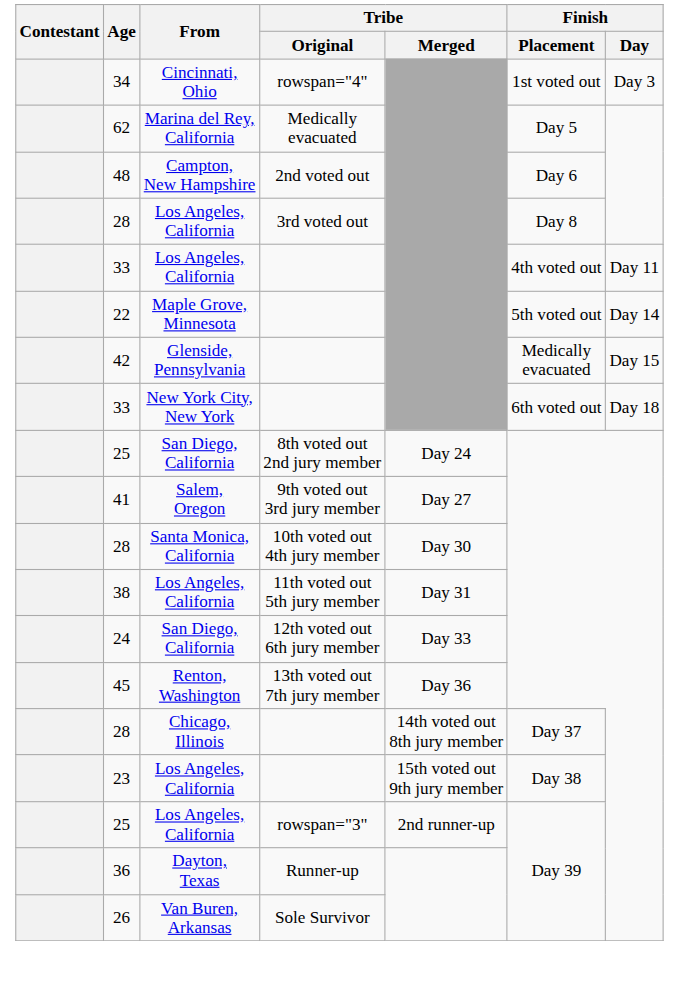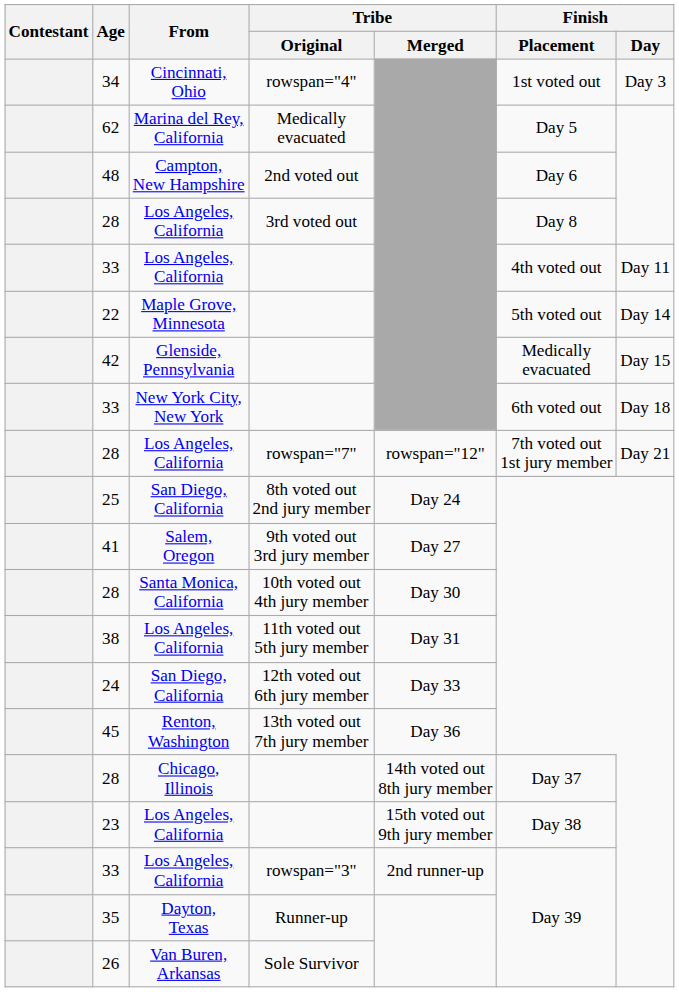+ row: (189, 453)
(122, 824) 25 -> (111, 870) 33
(122, 870) 36 -> (111, 917) 35
